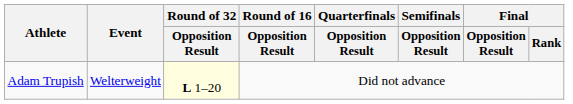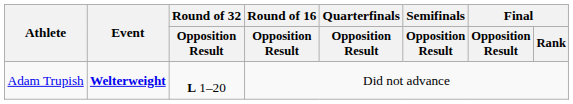(125, 80) normal -> (128, 80) bold
(202, 88) lightyellow background -> (206, 88) no background
